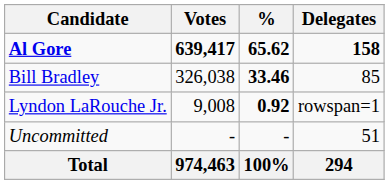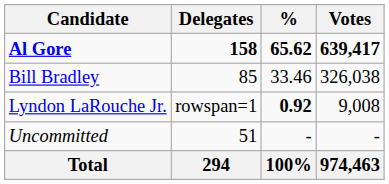columns swapped: (205, 19) <-> (339, 19)
(269, 77) bold -> (291, 77) normal
